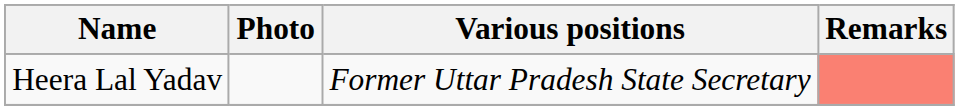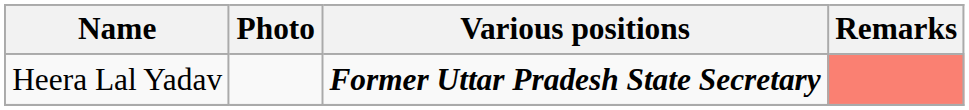(570, 79) normal -> (575, 79) bold
